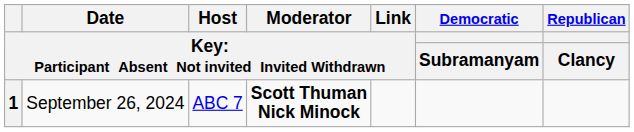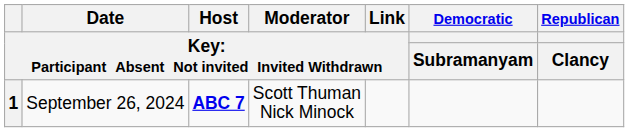(218, 103) normal -> (219, 103) bold
(309, 103) bold -> (307, 103) normal
